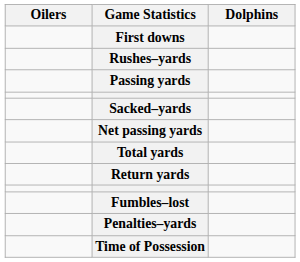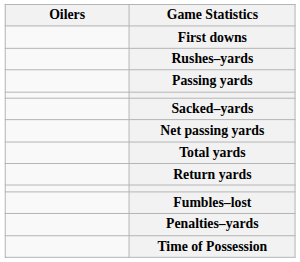- column: (252, 15)
